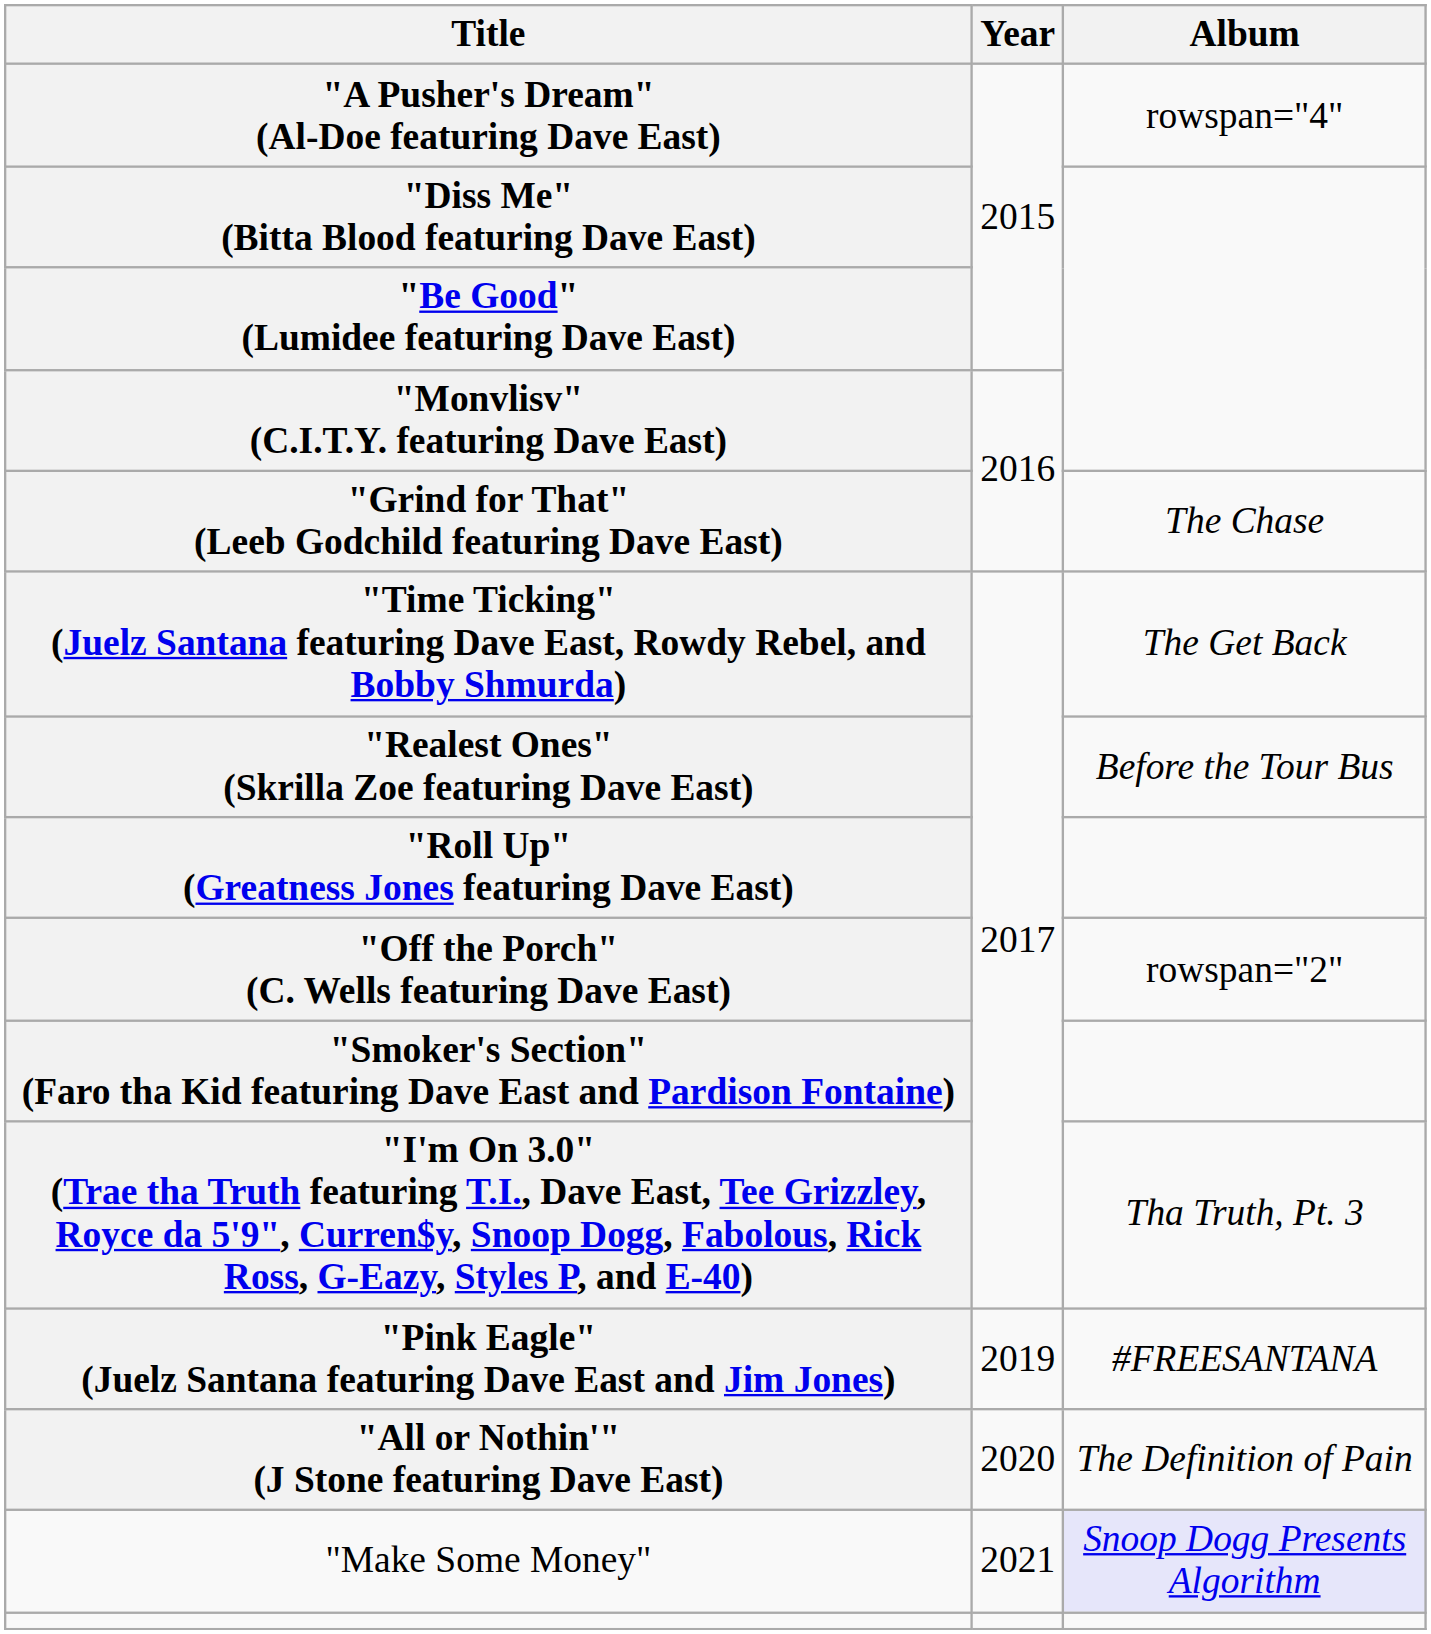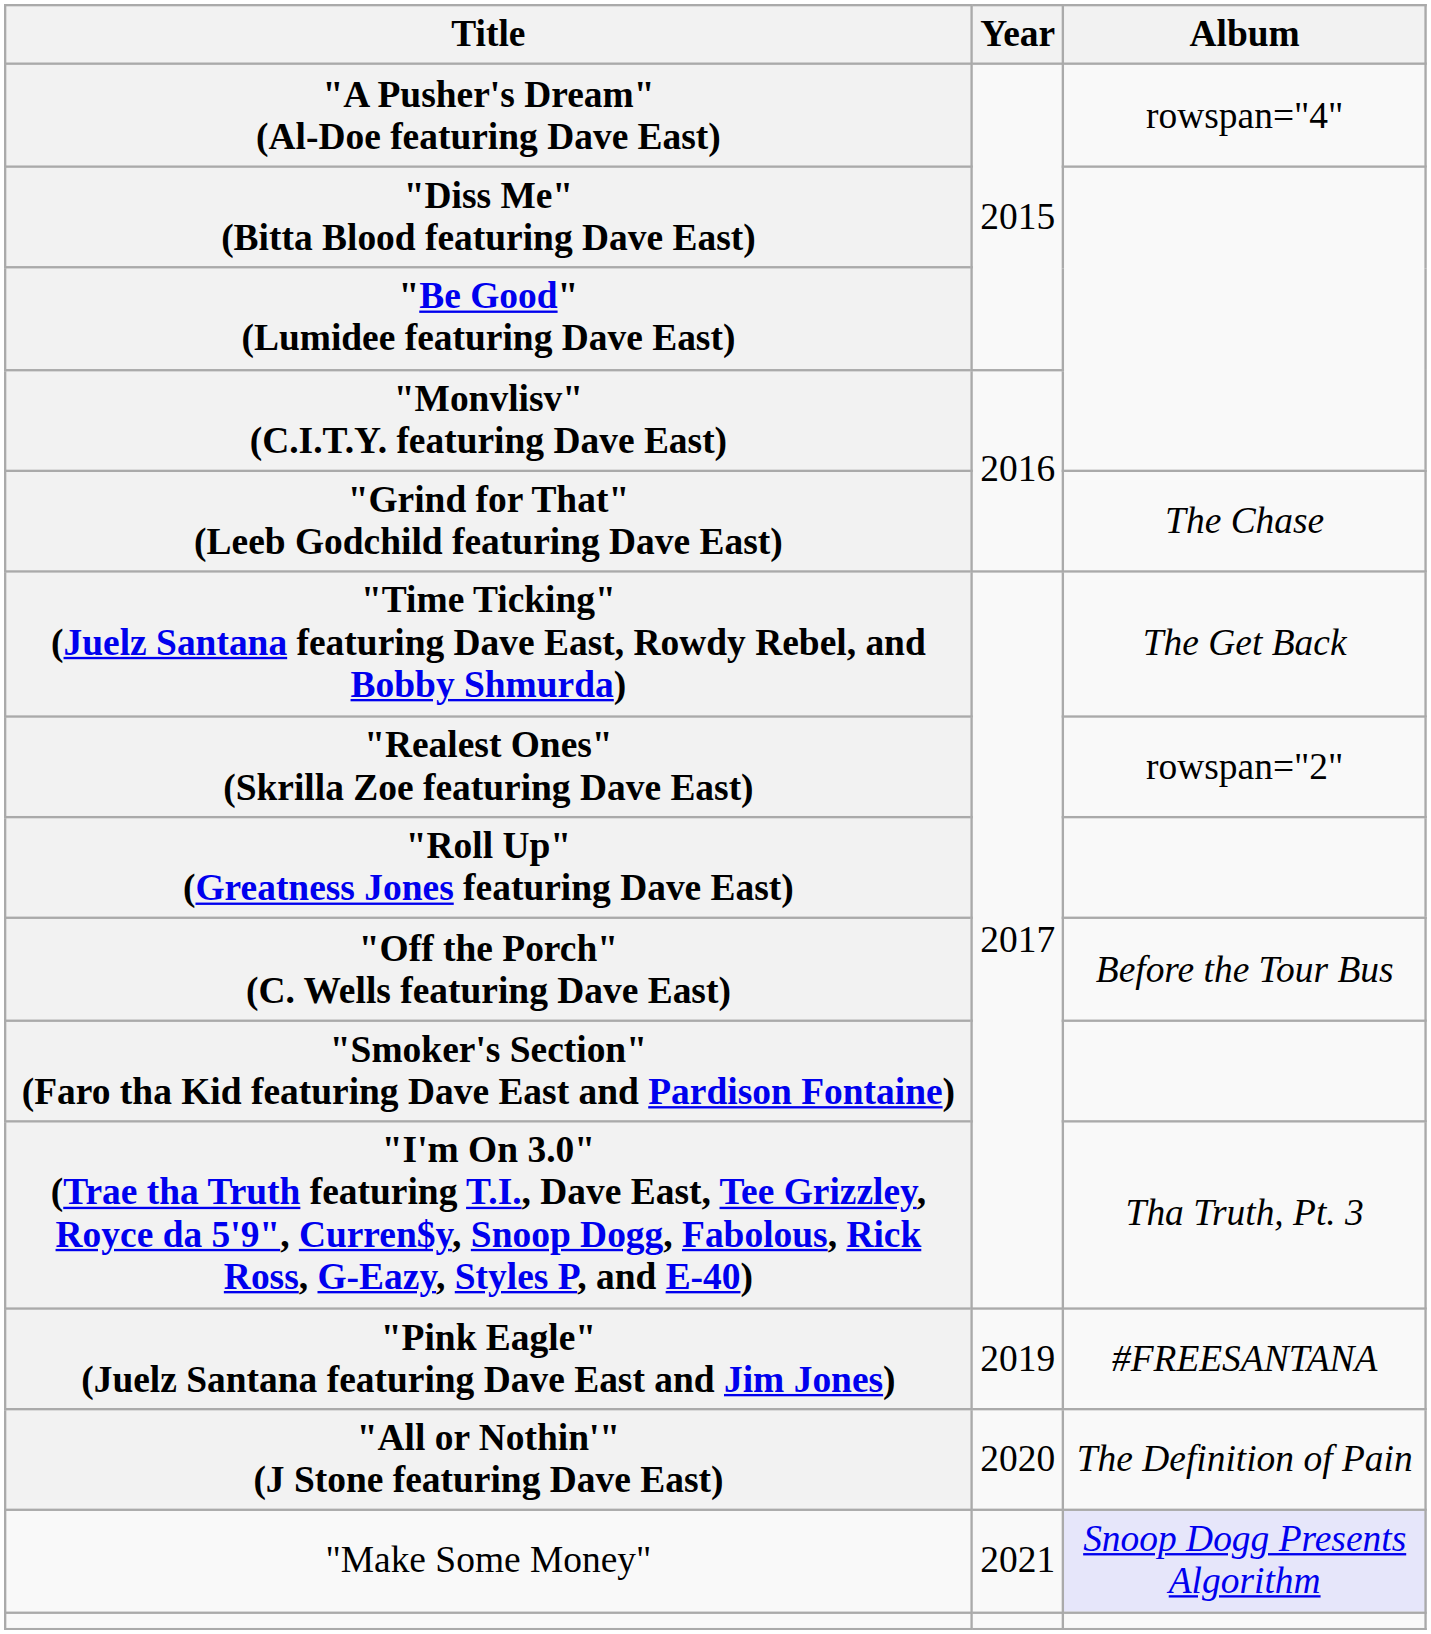(1245, 765) Before the Tour Bus -> (1245, 765) rowspan="2"
(1245, 968) rowspan="2" -> (1245, 968) Before the Tour Bus
